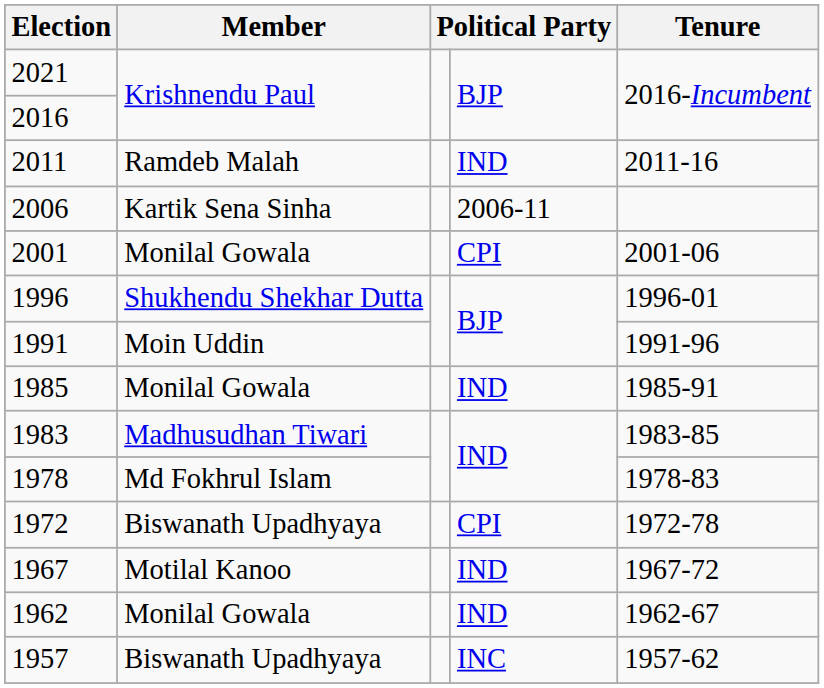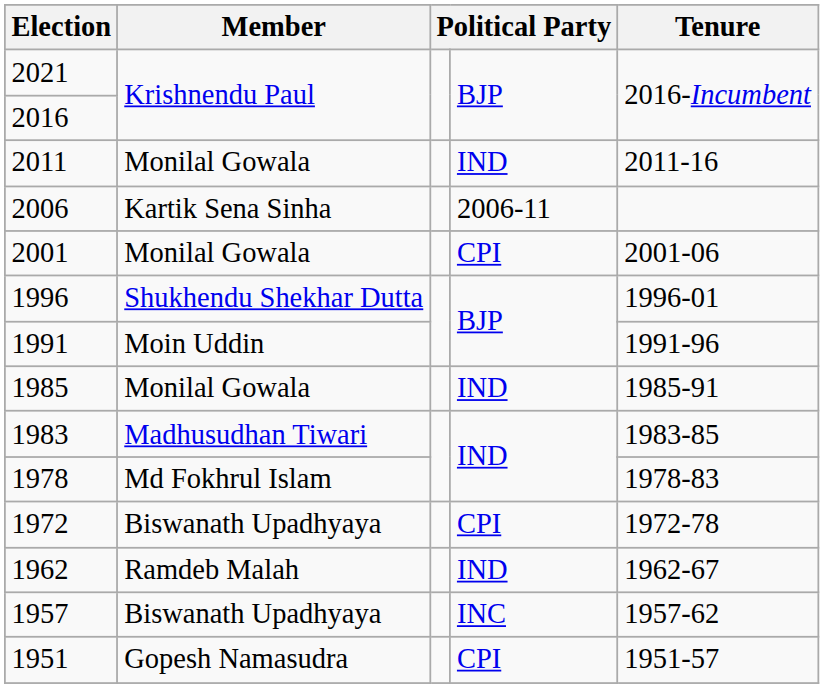(212, 162) Ramdeb Malah -> (217, 162) Monilal Gowala
- row: (40, 569)
(217, 614) Monilal Gowala -> (212, 569) Ramdeb Malah
+ row: (40, 659)
